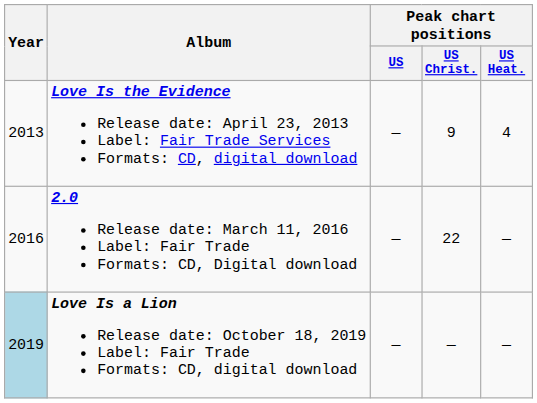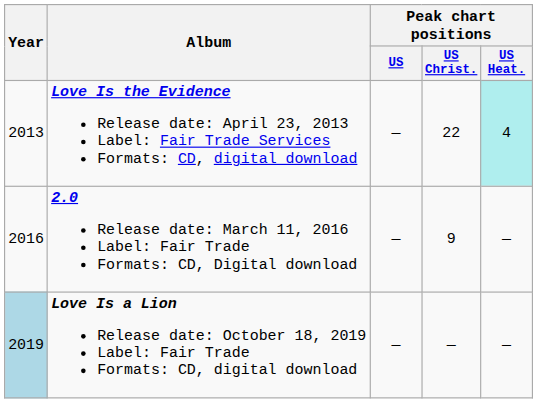(451, 133) 9 -> (451, 133) 22
(506, 133) no background -> (506, 133) paleturquoise background
(451, 239) 22 -> (451, 239) 9
